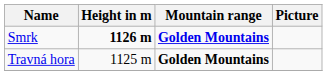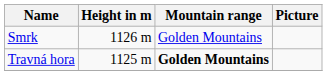(130, 37) bold -> (131, 37) normal
(213, 37) bold -> (210, 37) normal
